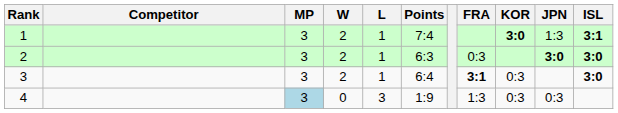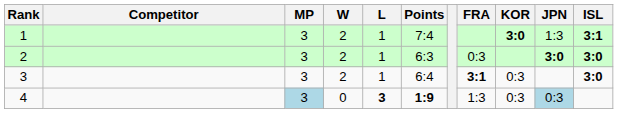(382, 98) normal -> (382, 98) bold
(424, 98) normal -> (424, 98) bold
(554, 98) no background -> (554, 98) lightblue background
